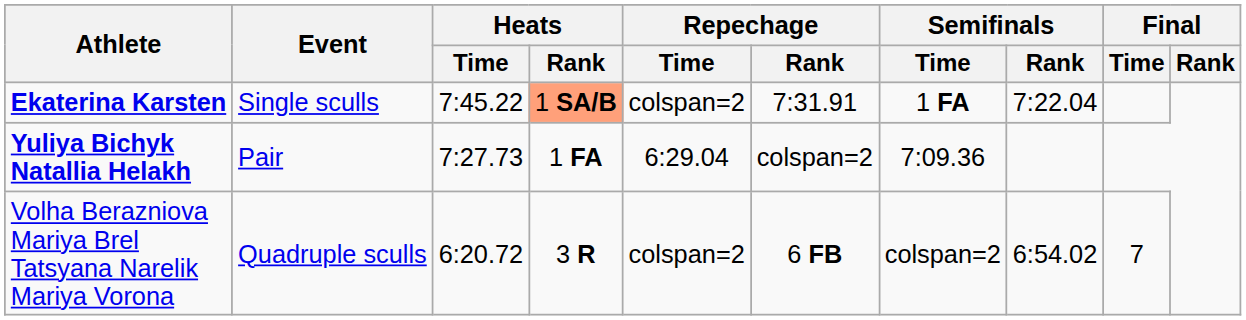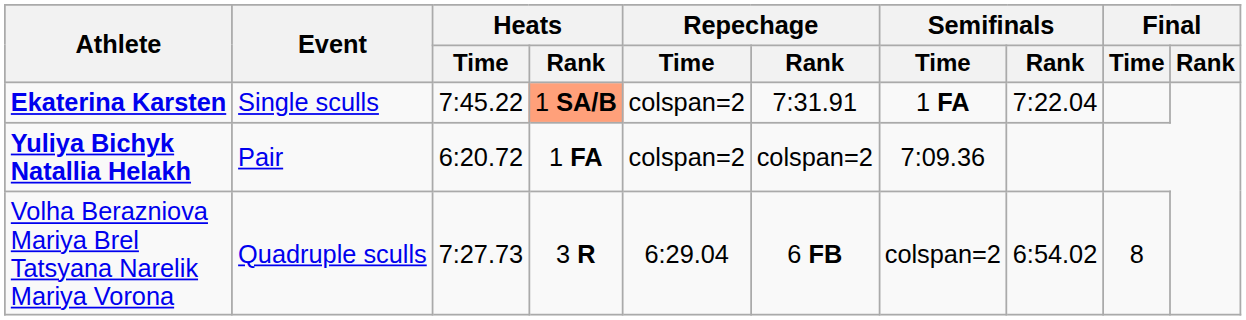(481, 157) 7:27.73 -> (481, 157) 6:20.72
(687, 157) 6:29.04 -> (687, 157) colspan=2
(481, 254) 6:20.72 -> (481, 254) 7:27.73
(687, 254) colspan=2 -> (687, 254) 6:29.04
(1137, 254) 7 -> (1137, 254) 8
